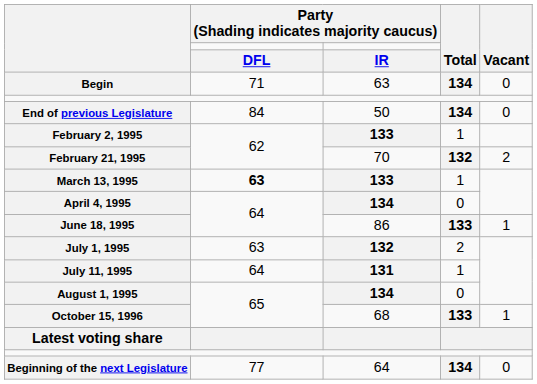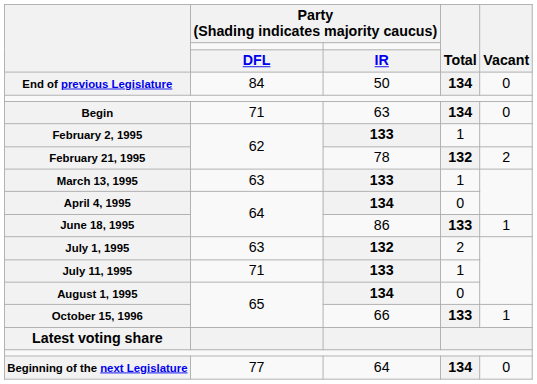rows swapped: (97, 113) <-> (97, 83)
(382, 157) 70 -> (382, 157) 78
(257, 180) bold -> (257, 180) normal
(257, 270) 64 -> (257, 270) 71
(382, 270) 131 -> (382, 270) 133
(382, 315) 68 -> (382, 315) 66
